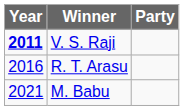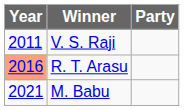(25, 42) bold -> (25, 42) normal
(26, 67) no background -> (26, 67) lightsalmon background
